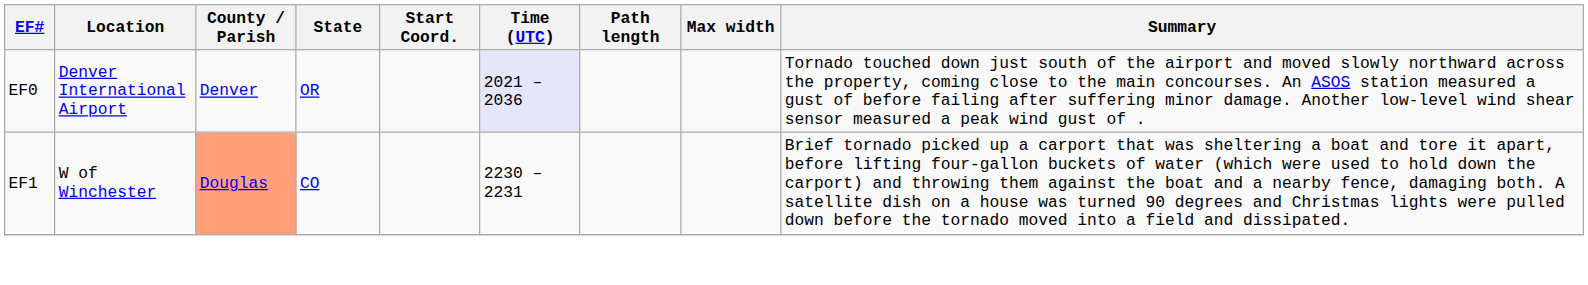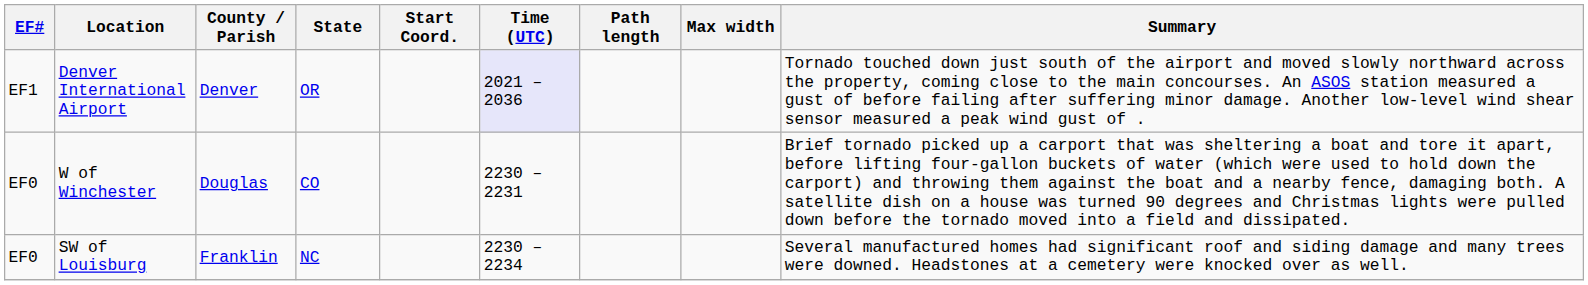(23, 91) EF0 -> (23, 91) EF1
(23, 183) EF1 -> (23, 183) EF0
(234, 183) lightsalmon background -> (234, 183) no background
+ row: (103, 257)
